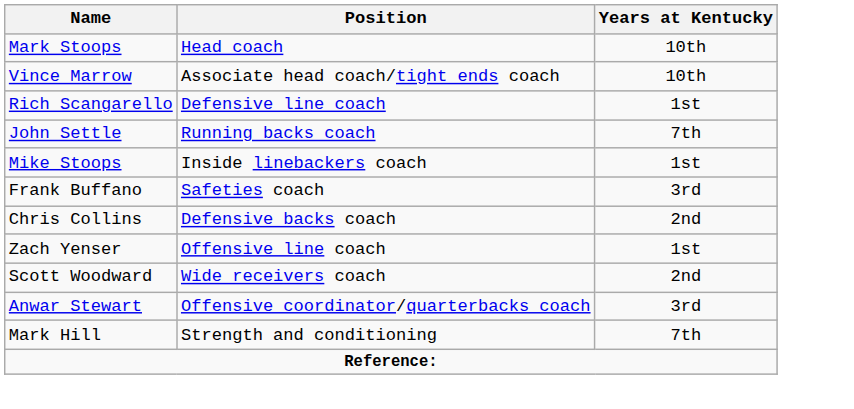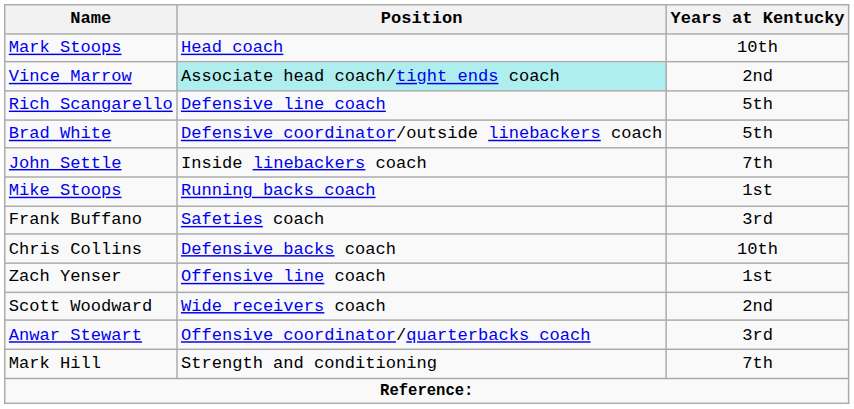(370, 76) no background -> (370, 76) paleturquoise background
(686, 76) 10th -> (758, 76) 2nd
(686, 105) 1st -> (758, 105) 5th
+ row: (60, 134)
(278, 134) Running backs coach -> (304, 162) Inside linebackers coach
(304, 162) Inside linebackers coach -> (278, 191) Running backs coach
(686, 220) 2nd -> (758, 248) 10th
